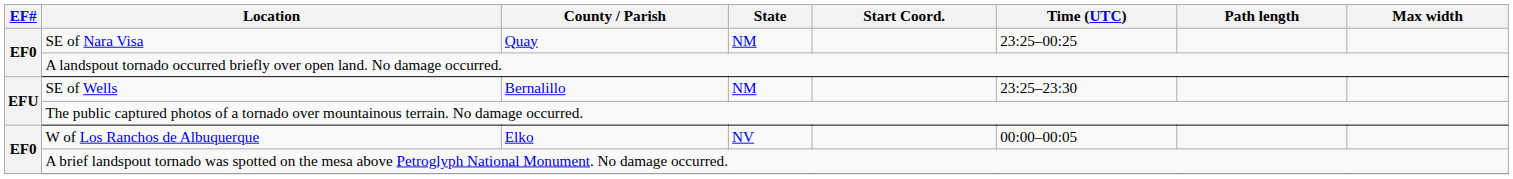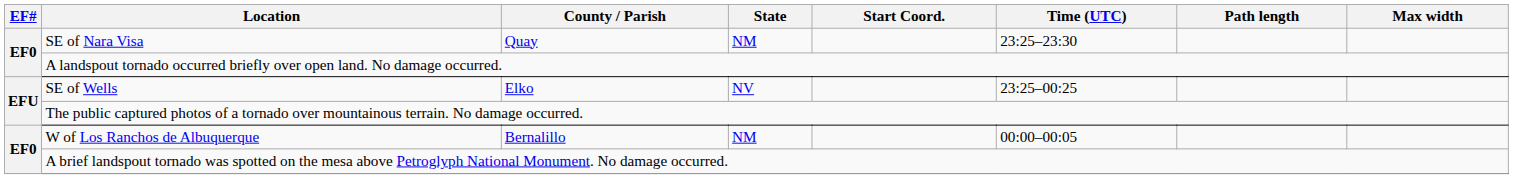(1039, 40) 23:25–00:25 -> (1039, 40) 23:25–23:30
(535, 88) Bernalillo -> (519, 88) Elko
(744, 88) NM -> (743, 88) NV
(1039, 88) 23:25–23:30 -> (1039, 88) 23:25–00:25
(519, 137) Elko -> (535, 137) Bernalillo
(743, 137) NV -> (744, 137) NM
